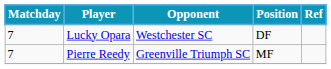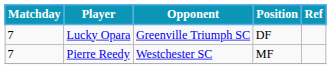(174, 34) Westchester SC -> (193, 34) Greenville Triumph SC
(193, 54) Greenville Triumph SC -> (174, 54) Westchester SC
